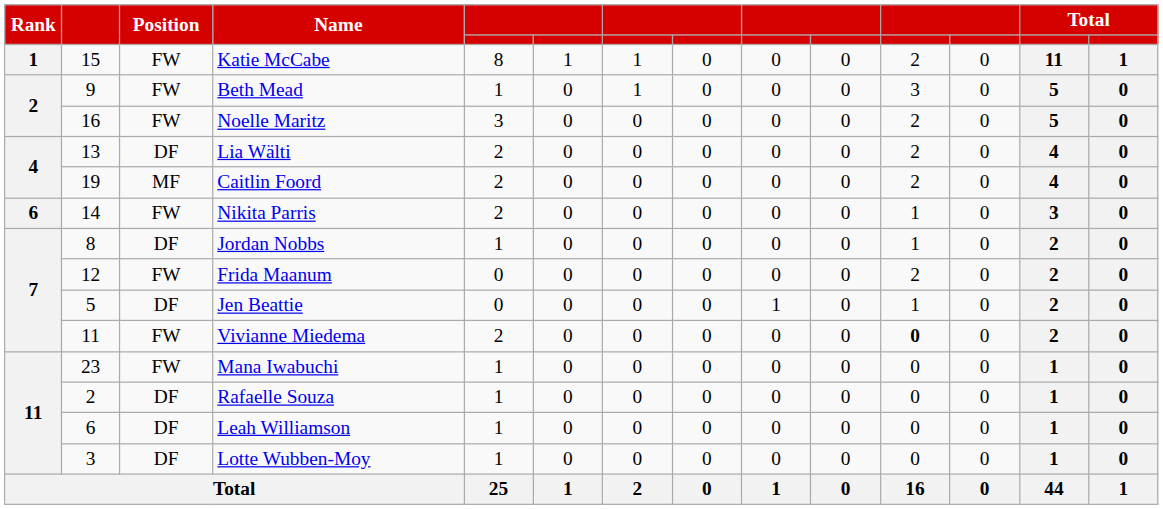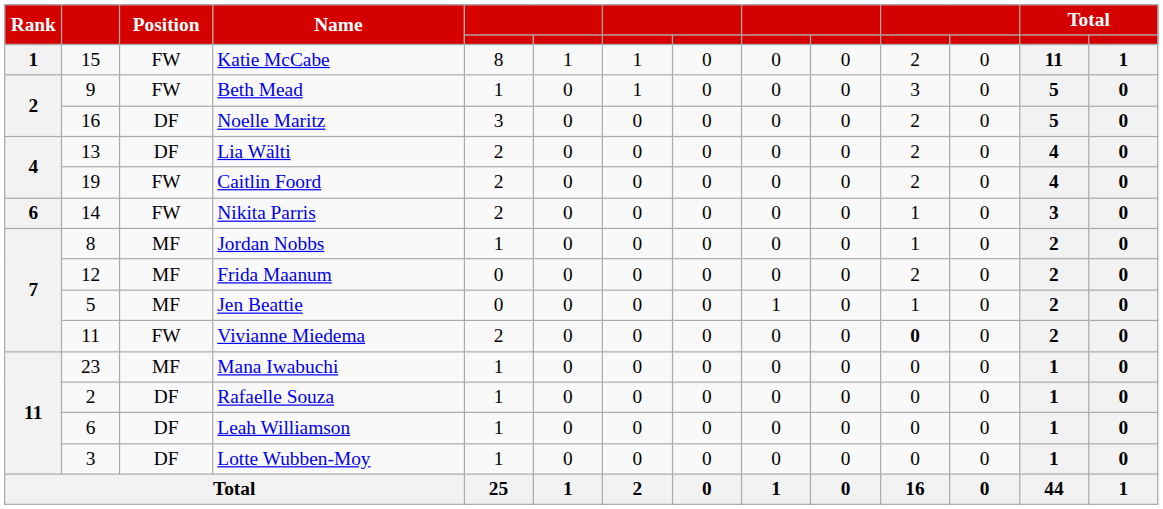(166, 120) FW -> (166, 120) DF
(166, 182) MF -> (166, 182) FW
(166, 243) DF -> (166, 243) MF
(166, 274) FW -> (166, 274) MF
(166, 305) DF -> (166, 305) MF
(166, 366) FW -> (166, 366) MF
